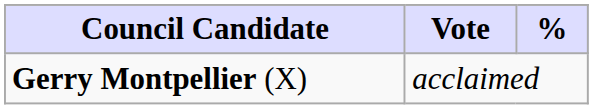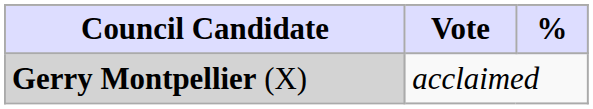(160, 77) no background -> (160, 77) lightgrey background
